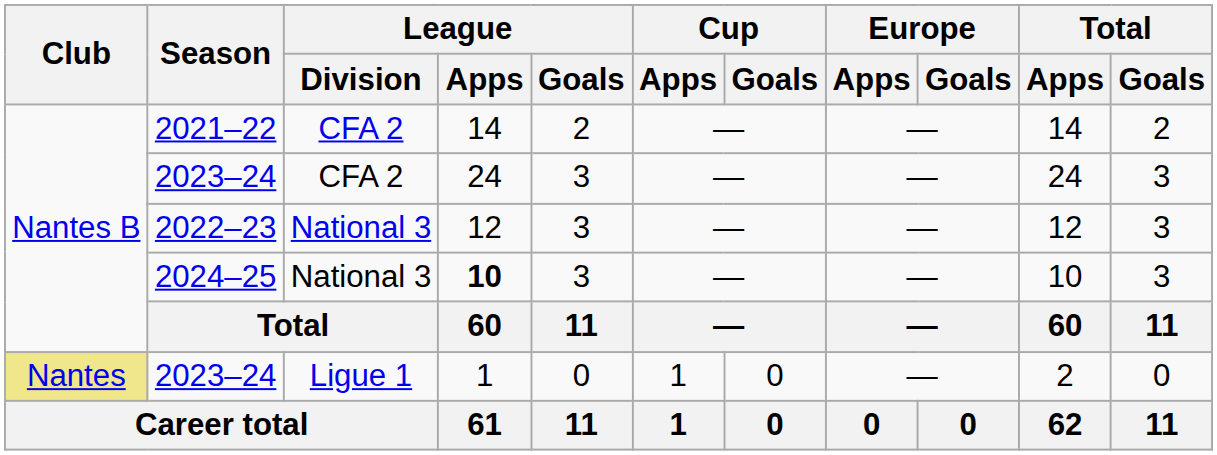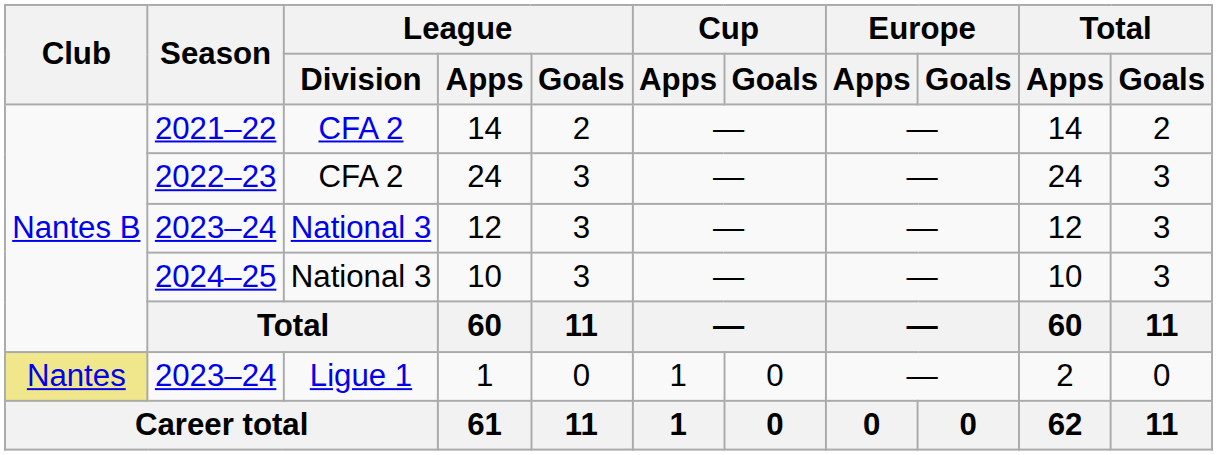(216, 177) 2023–24 -> (216, 177) 2022–23
(216, 227) 2022–23 -> (216, 227) 2023–24
(485, 276) bold -> (485, 276) normal
